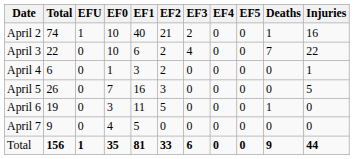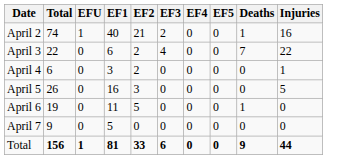- column: (117, 13)
